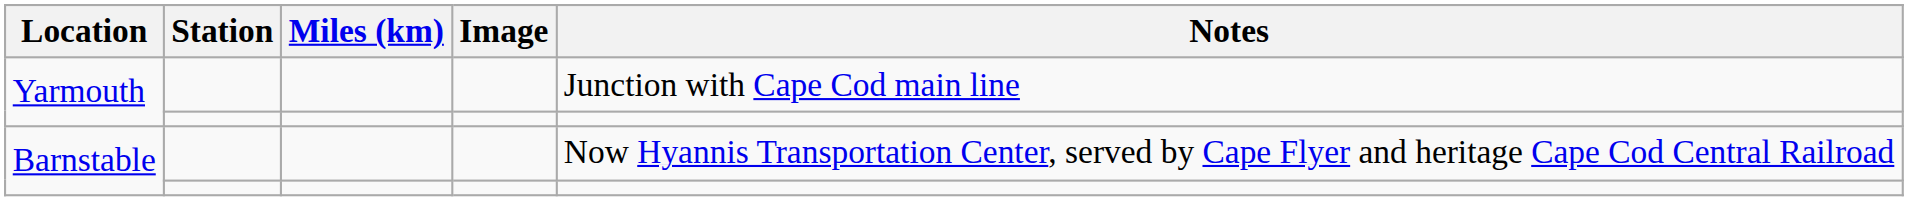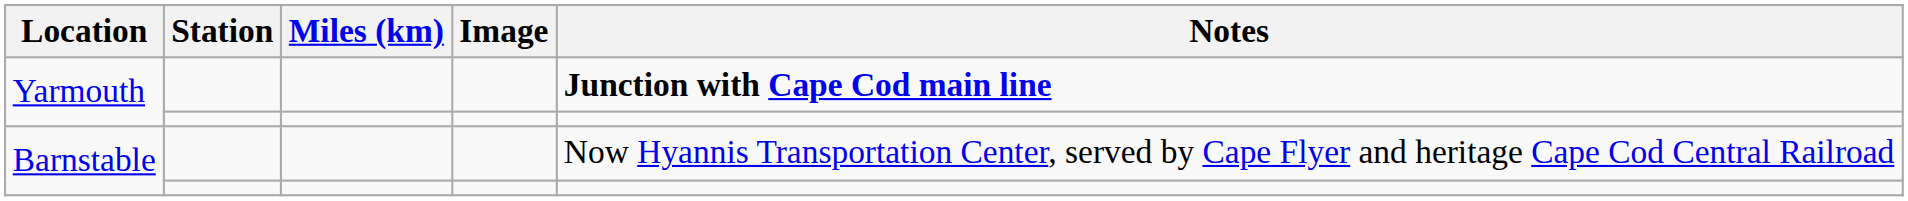(792, 84) normal -> (808, 84) bold
